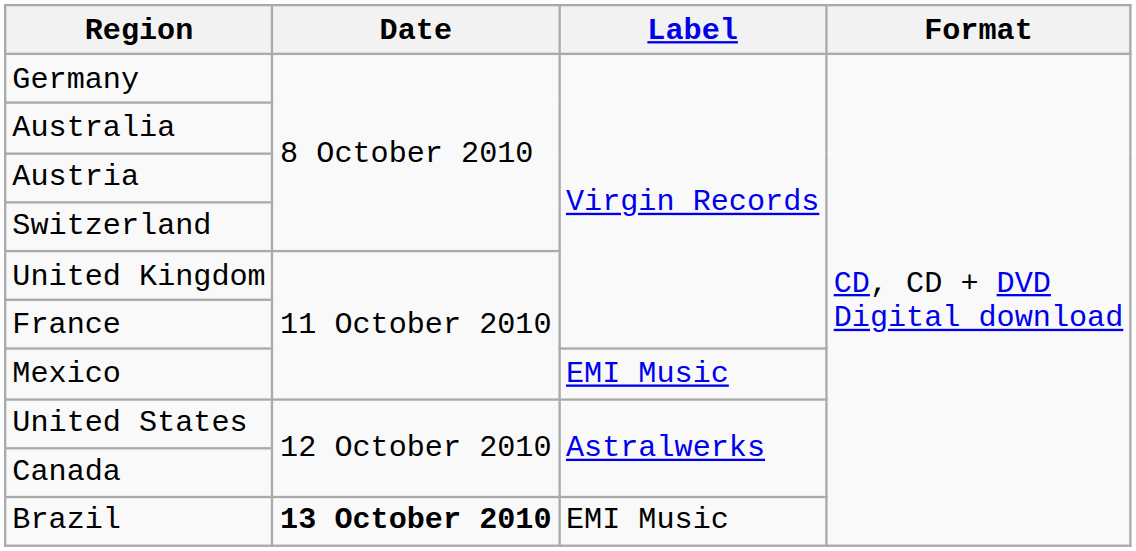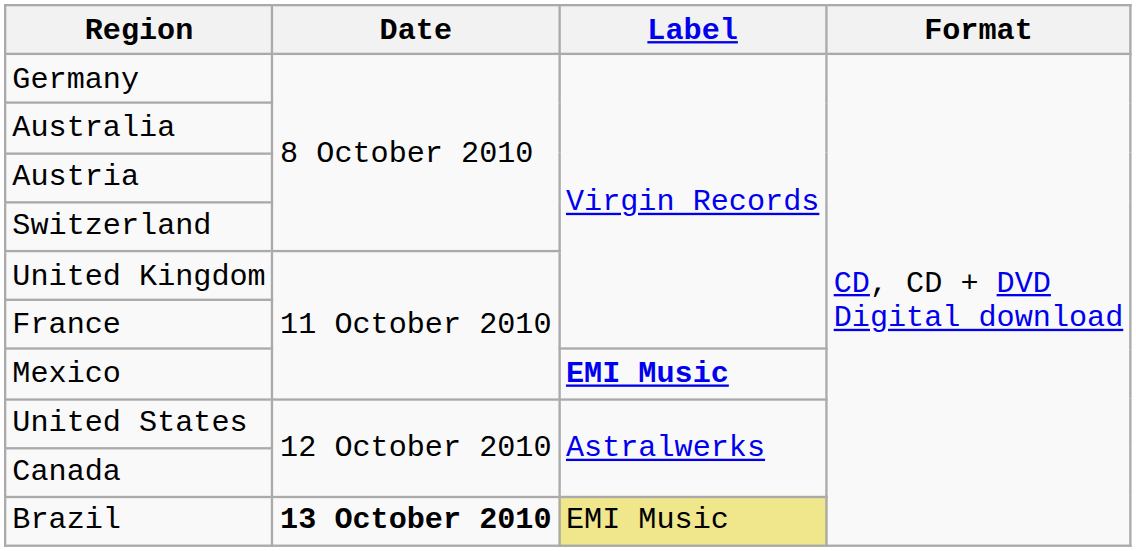(647, 374) normal -> (647, 374) bold
(647, 521) no background -> (647, 521) khaki background
